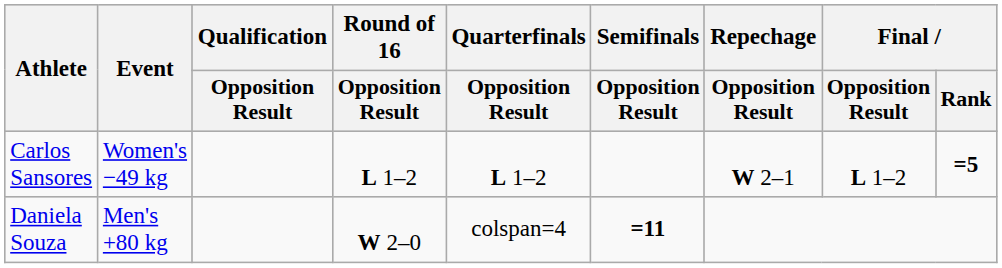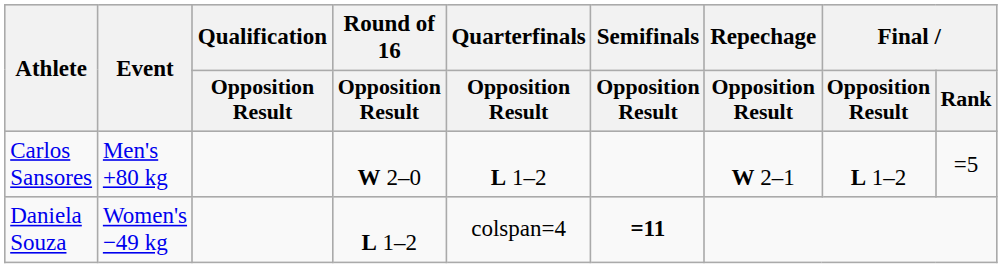(145, 164) Women's −49 kg -> (135, 164) Men's +80 kg
(389, 177) L 1–2 -> (389, 177) W 2–0
(966, 164) bold -> (966, 164) normal
(135, 229) Men's +80 kg -> (145, 229) Women's −49 kg
(389, 243) W 2–0 -> (389, 243) L 1–2
